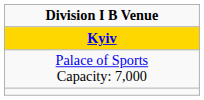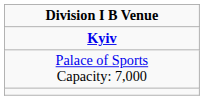(102, 38) gold background -> (102, 38) no background
